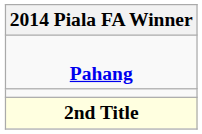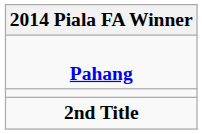(101, 112) lightyellow background -> (101, 112) no background
